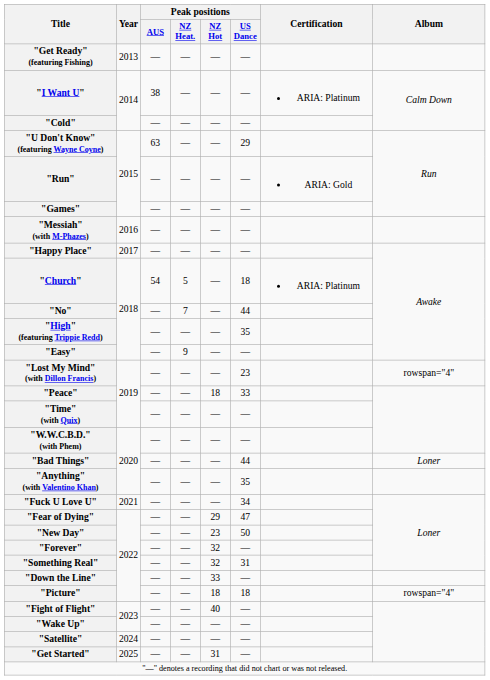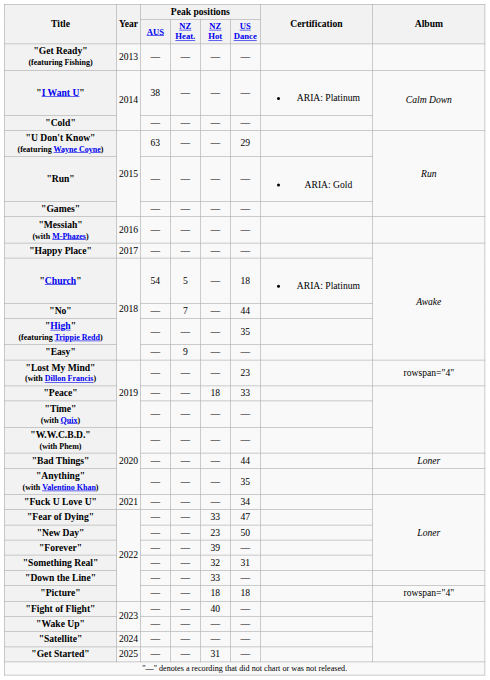(215, 517) 29 -> (215, 517) 33
(215, 547) 32 -> (215, 547) 39
